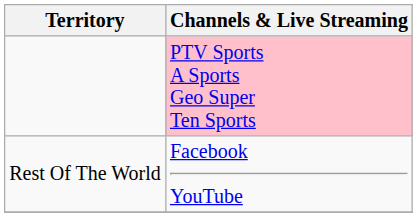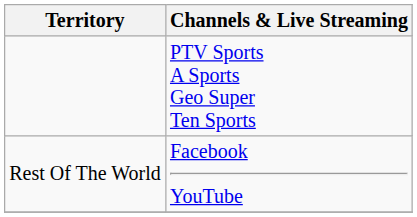(217, 85) pink background -> (217, 85) no background
